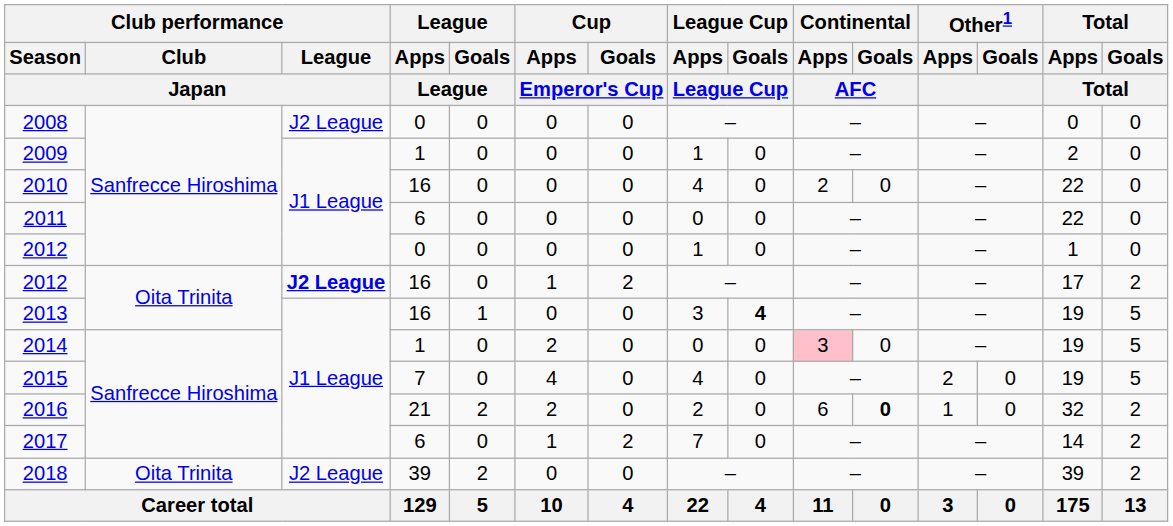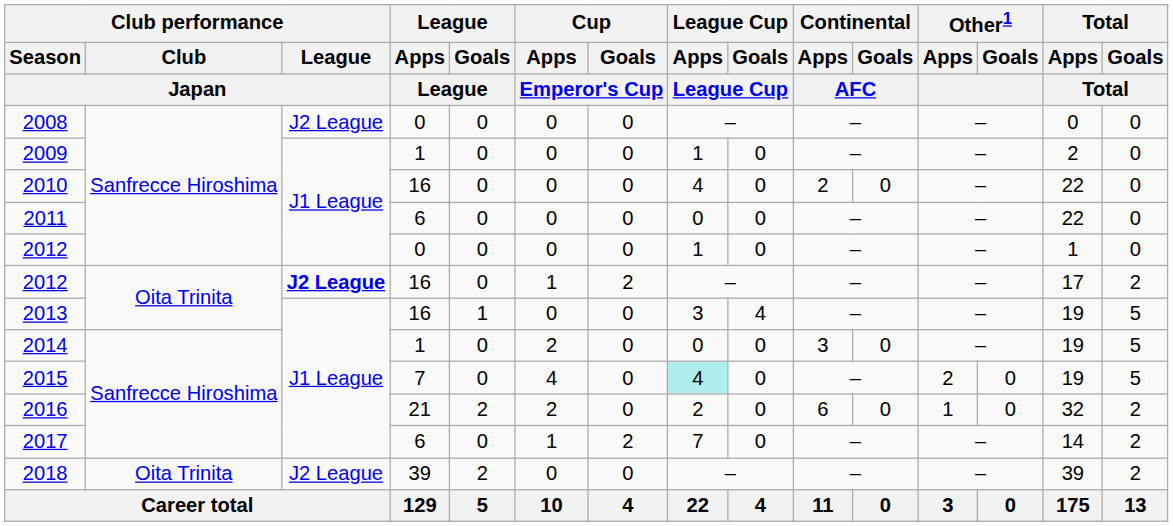(760, 313) bold -> (760, 313) normal
(823, 345) pink background -> (823, 345) no background
(698, 377) no background -> (698, 377) paleturquoise background
(885, 409) bold -> (885, 409) normal
